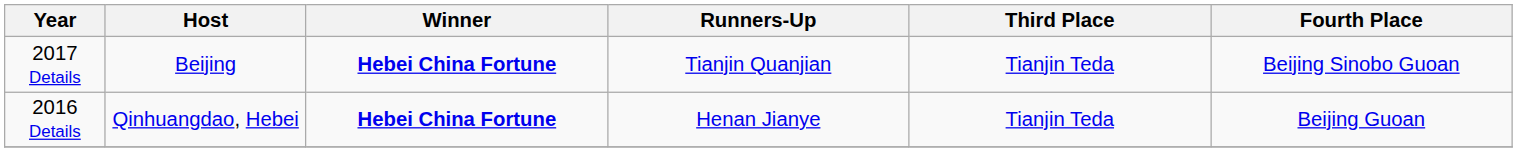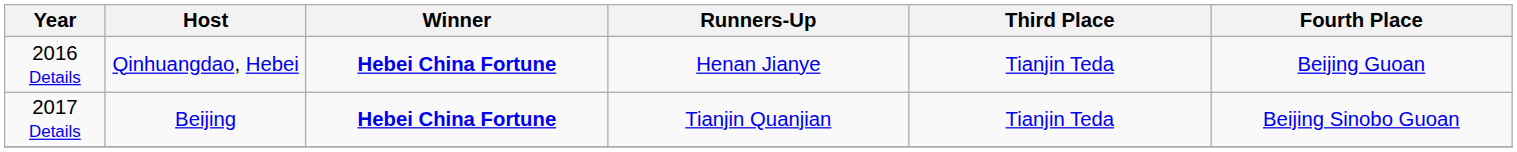rows swapped: (55, 119) <-> (55, 64)
